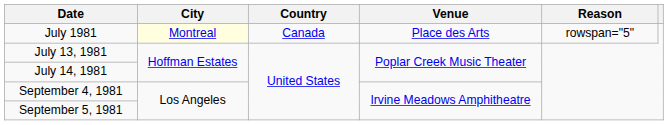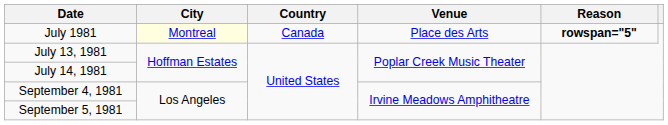(600, 33) normal -> (599, 33) bold
